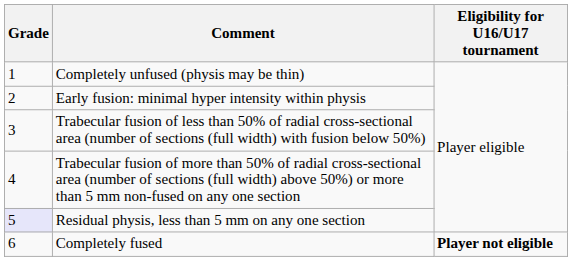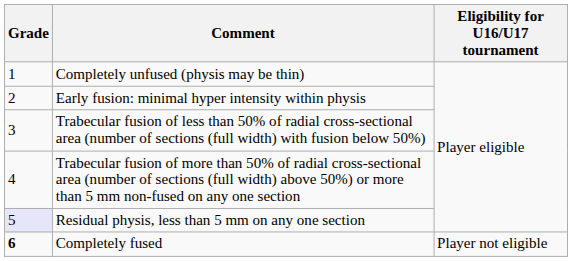(12, 244) normal -> (12, 244) bold
(495, 244) bold -> (492, 244) normal
